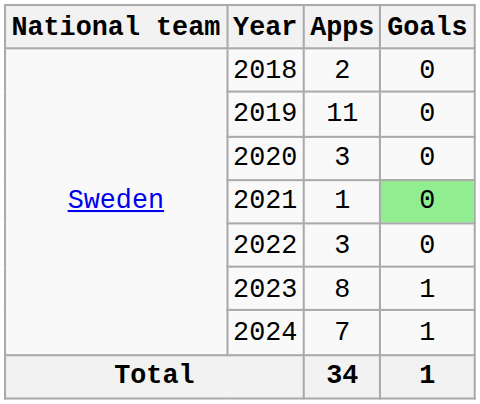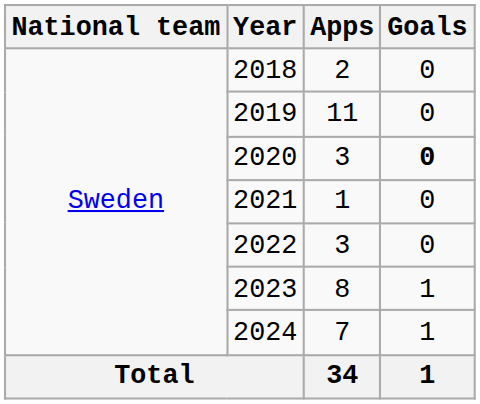(427, 158) normal -> (427, 158) bold
(427, 201) lightgreen background -> (427, 201) no background
